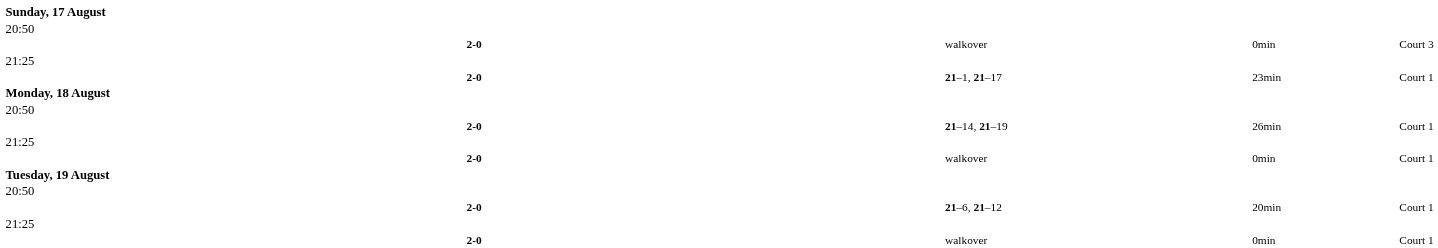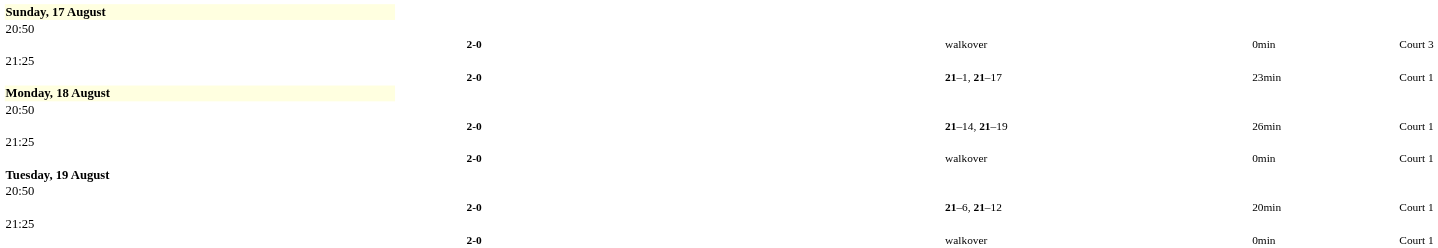(56, 12) no background -> (56, 12) lightyellow background
(58, 93) no background -> (58, 93) lightyellow background
